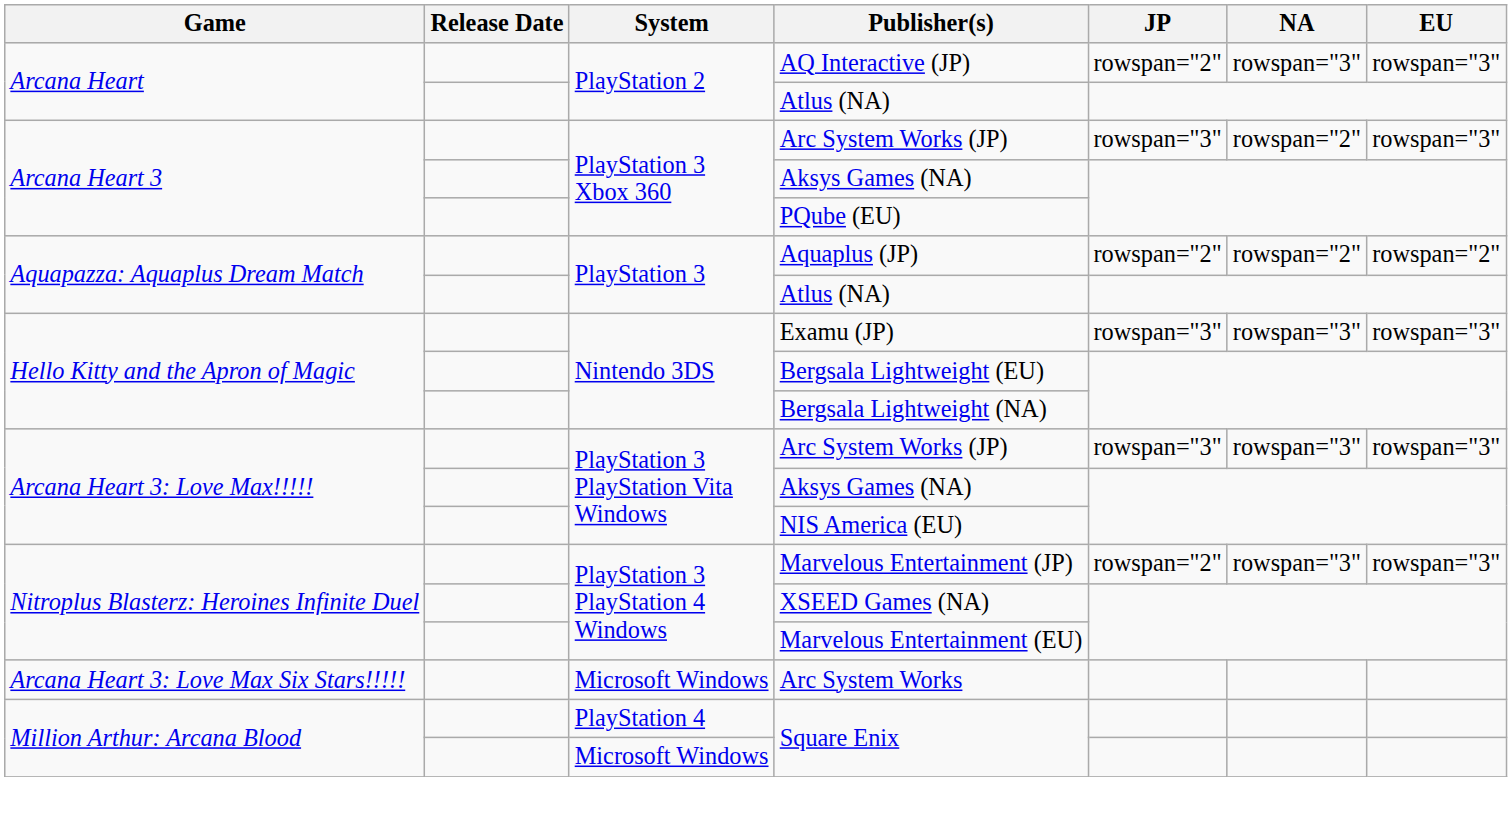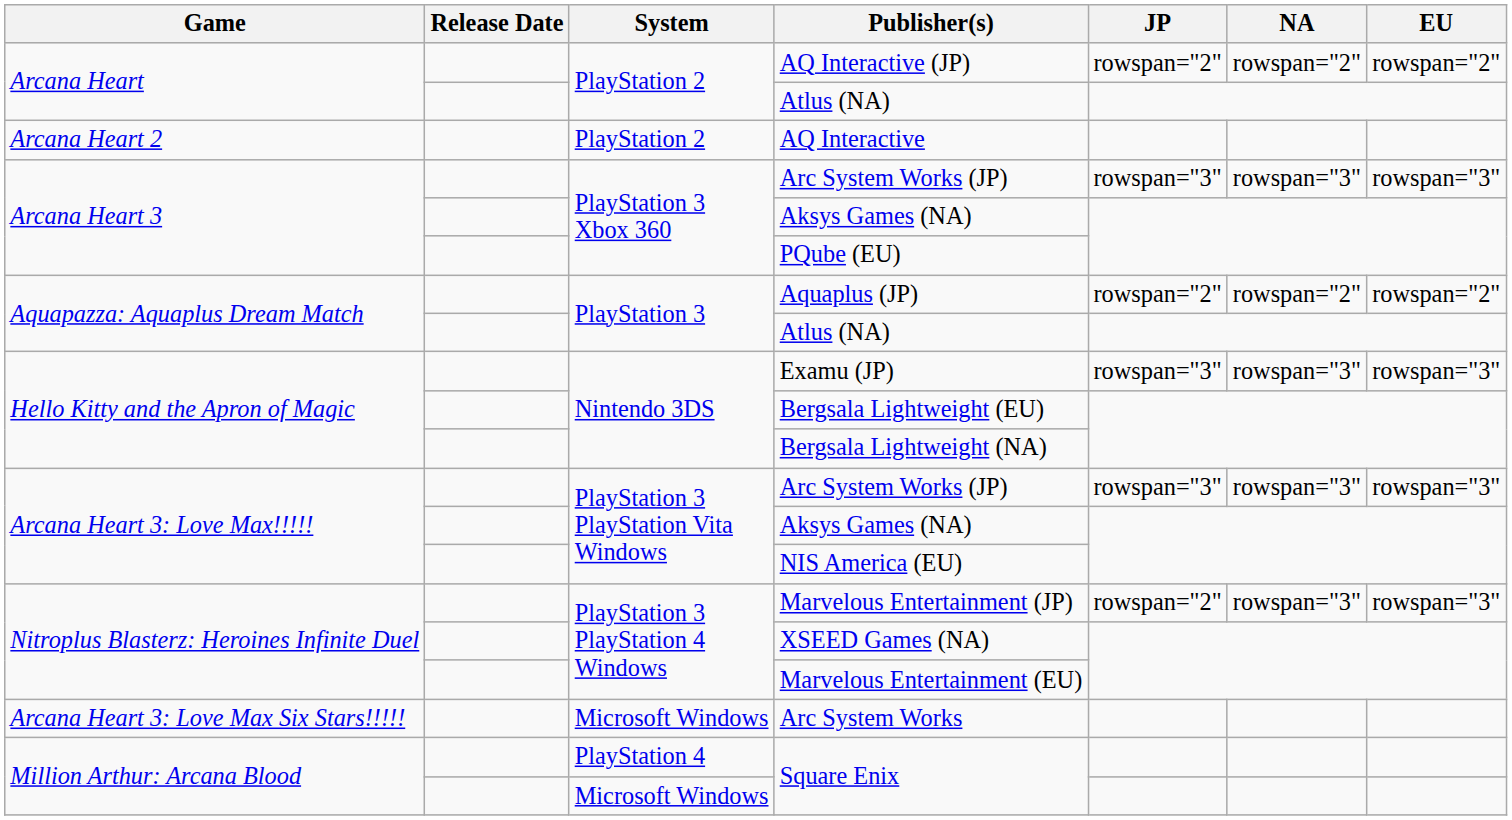(1297, 62) rowspan="3" -> (1297, 62) rowspan="2"
(1436, 62) rowspan="3" -> (1436, 62) rowspan="2"
+ row: (640, 139)
(1297, 139) rowspan="2" -> (1297, 178) rowspan="3"
